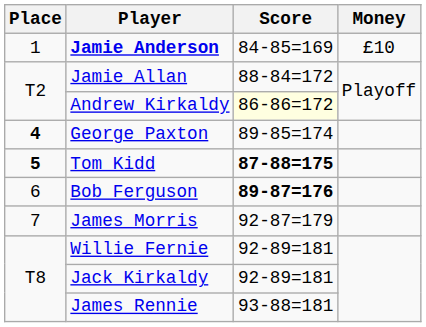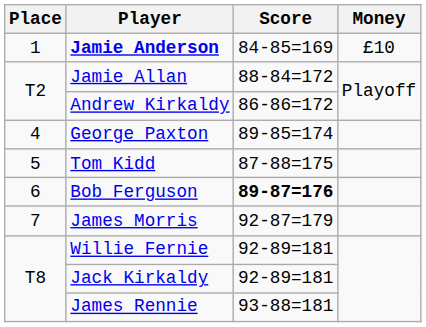(286, 106) lightyellow background -> (286, 106) no background
(35, 134) bold -> (35, 134) normal
(35, 163) bold -> (35, 163) normal
(286, 163) bold -> (286, 163) normal
